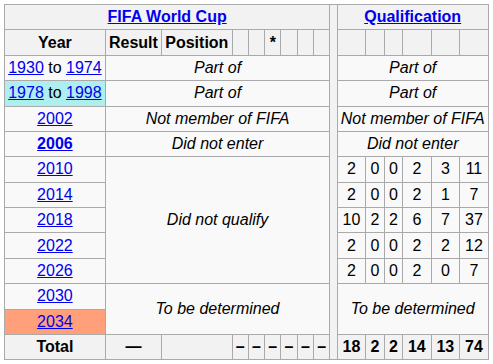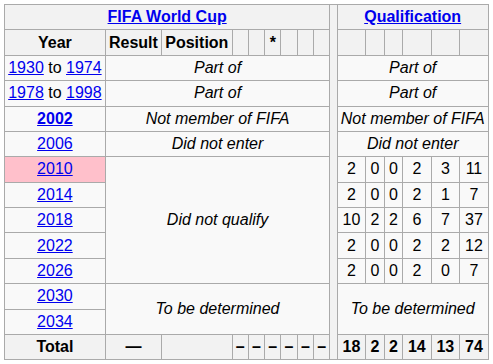(55, 93) paleturquoise background -> (55, 93) no background
(55, 118) normal -> (55, 118) bold
(55, 144) bold -> (55, 144) normal
(55, 169) no background -> (55, 169) pink background
(55, 321) lightsalmon background -> (55, 321) no background
